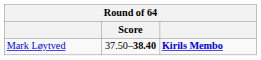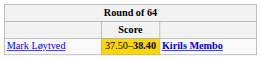(130, 47) no background -> (130, 47) gold background
